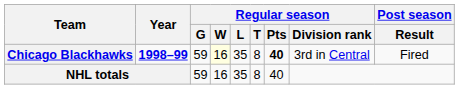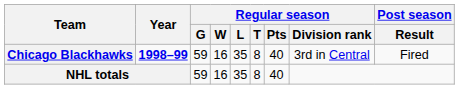(220, 55) lightyellow background -> (220, 55) no background
(277, 55) bold -> (277, 55) normal
